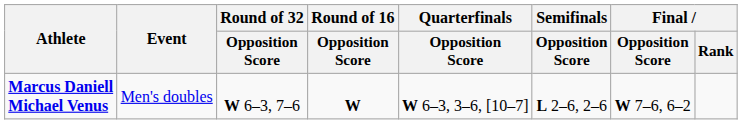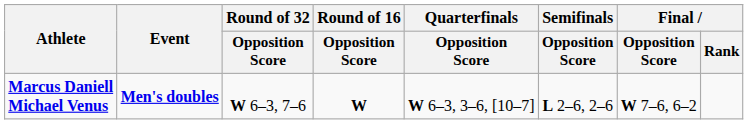(167, 96) normal -> (170, 96) bold
